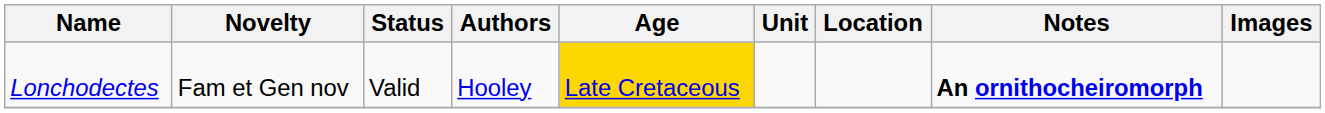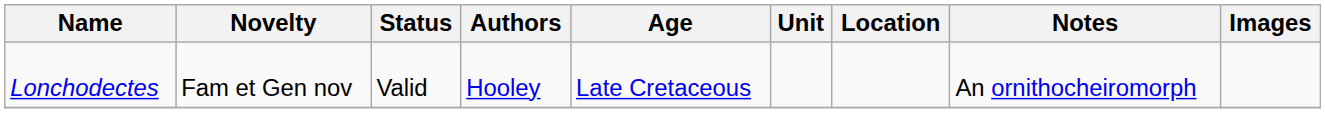(652, 88) gold background -> (664, 88) no background
(1070, 88) bold -> (1076, 88) normal
